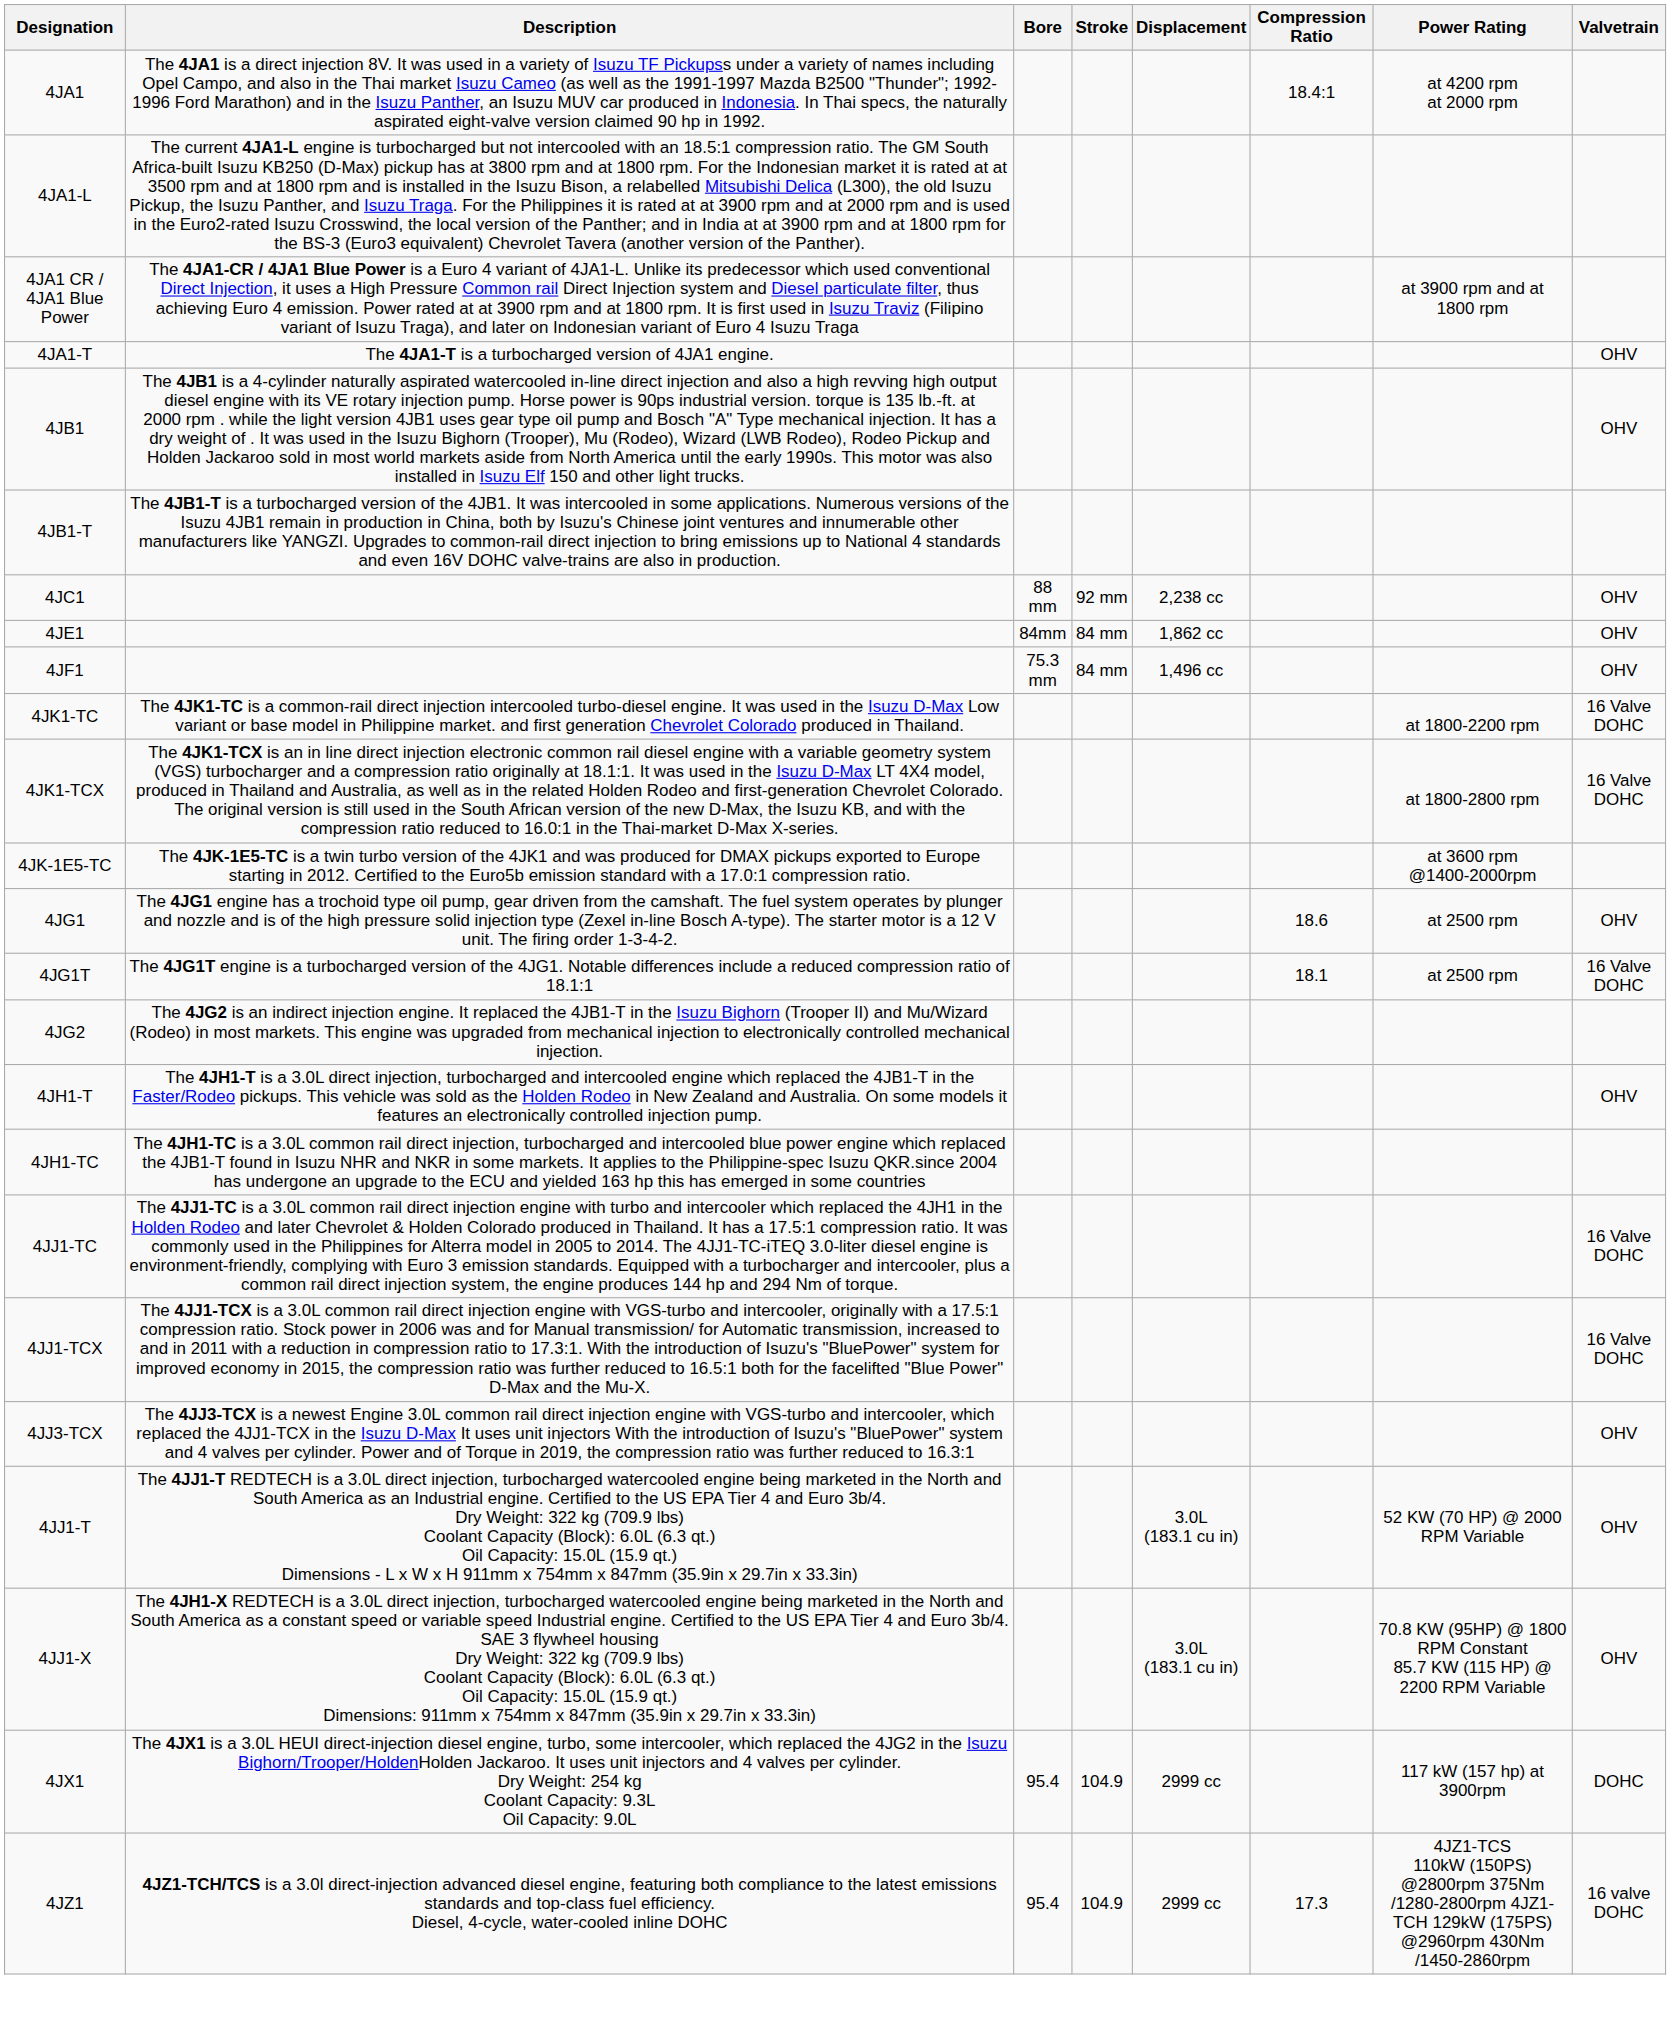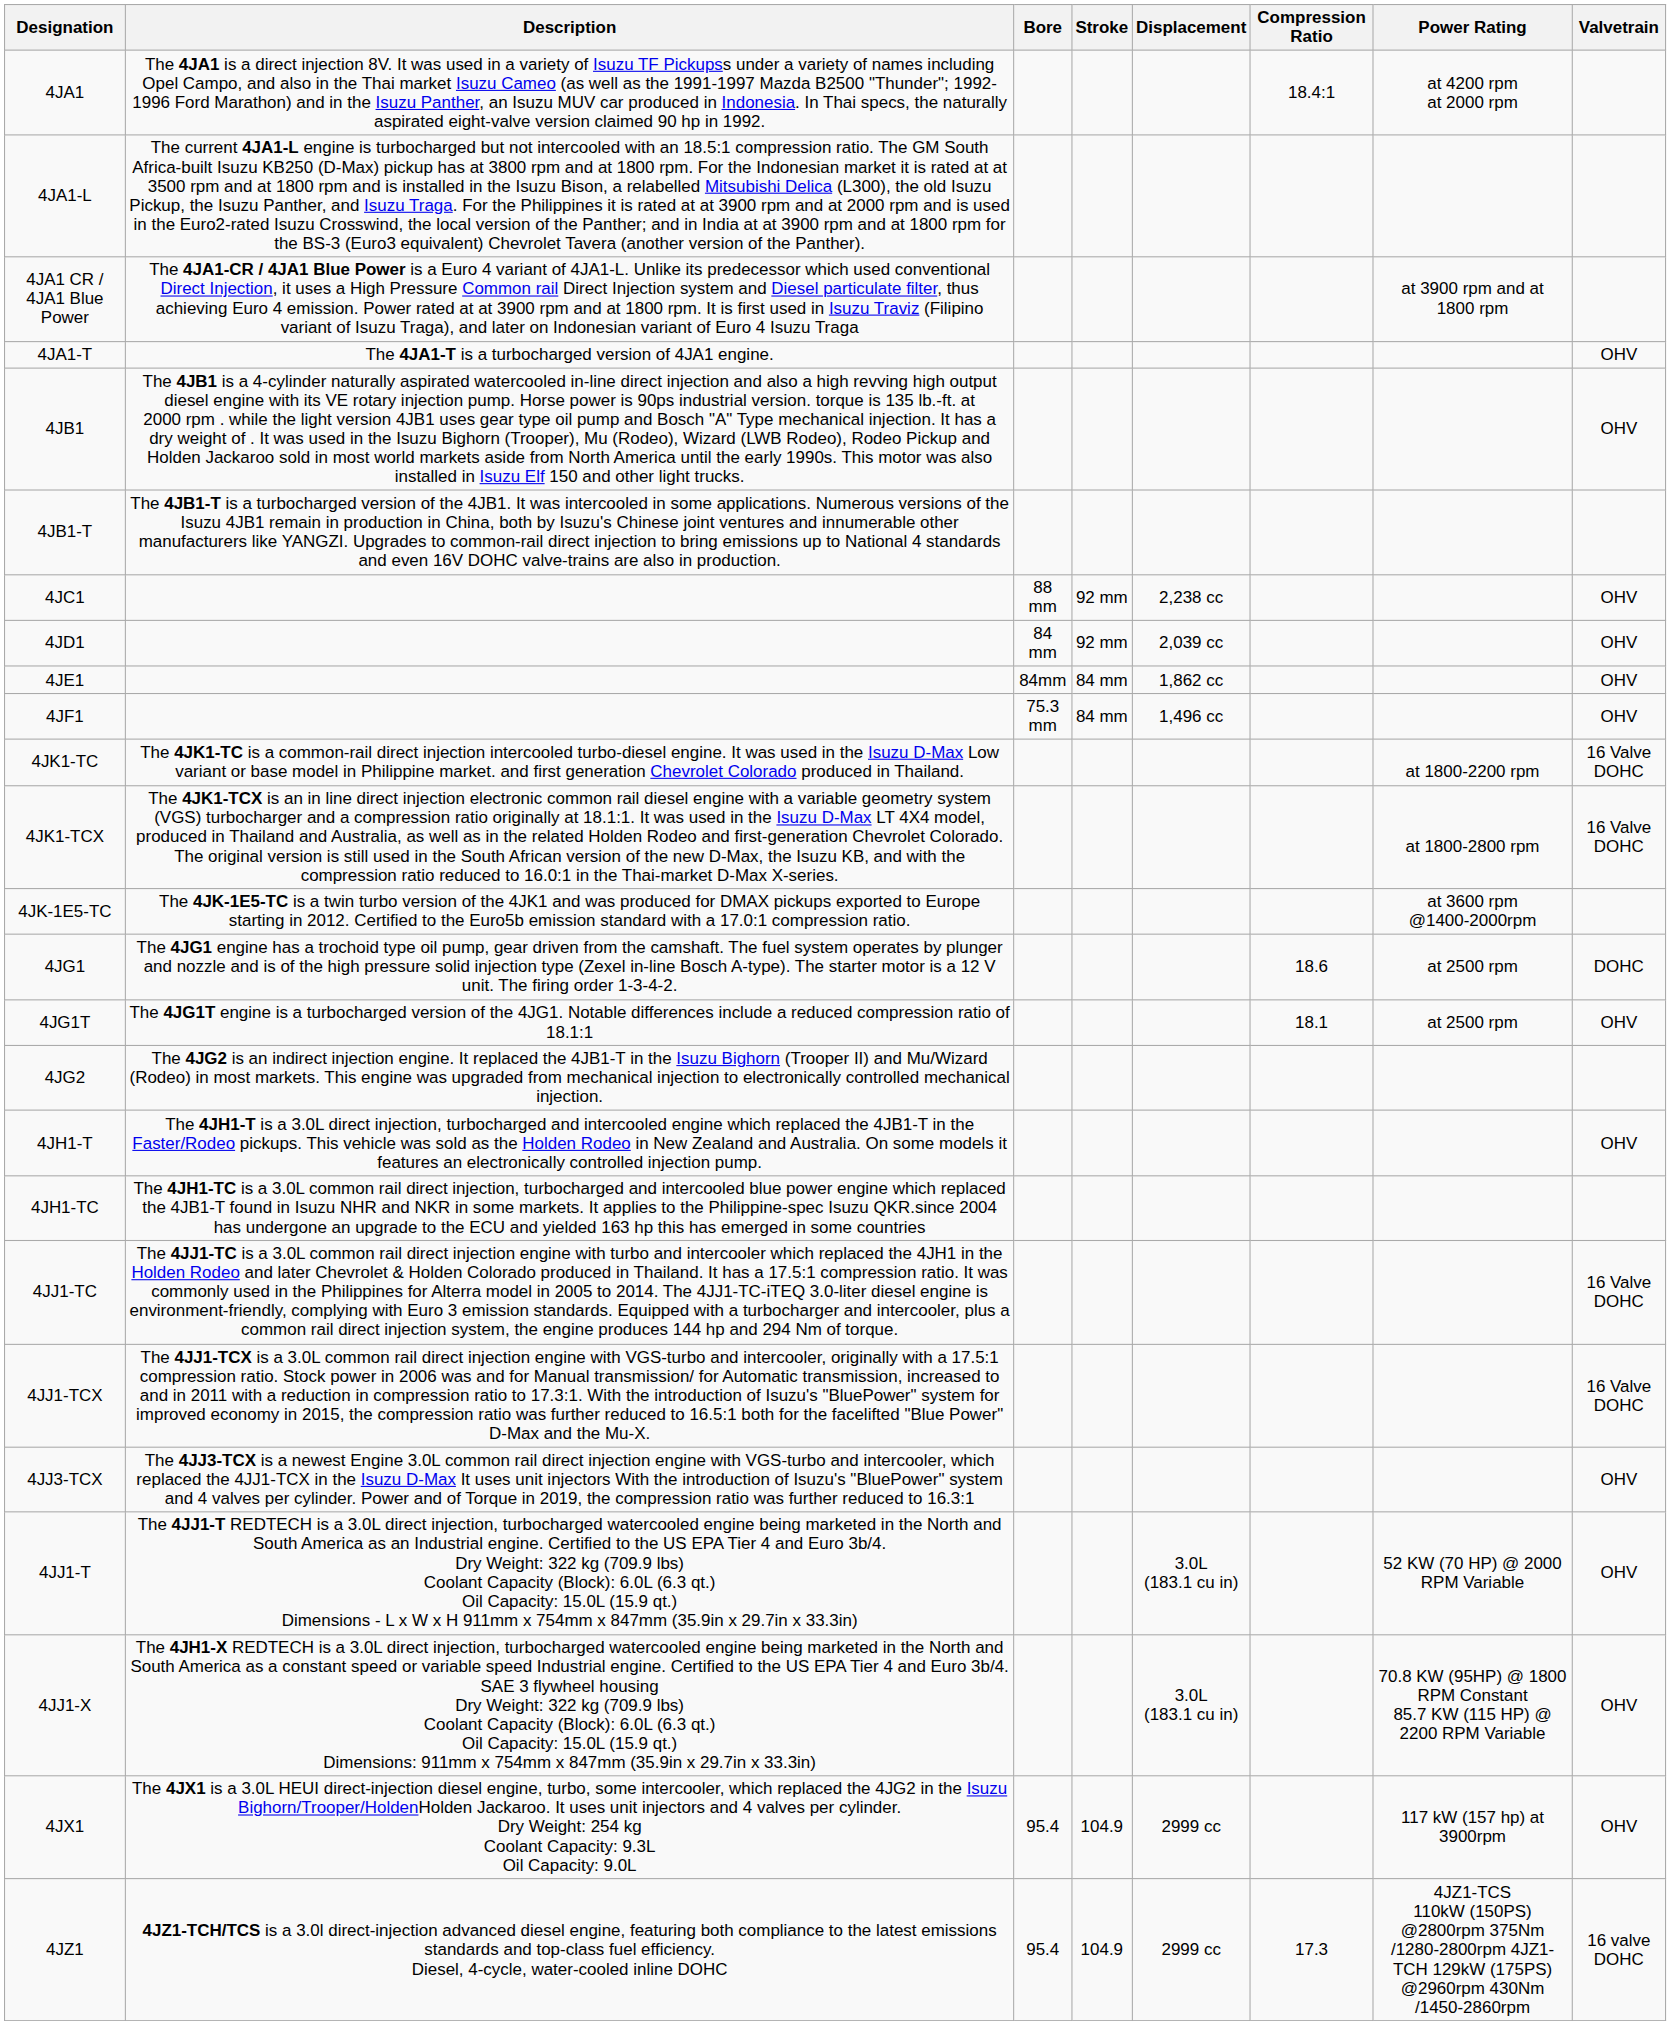+ row: (65, 643)
(1619, 920) OHV -> (1619, 966) DOHC
(1619, 976) 16 Valve DOHC -> (1619, 1022) OHV
(1619, 1781) DOHC -> (1619, 1827) OHV
